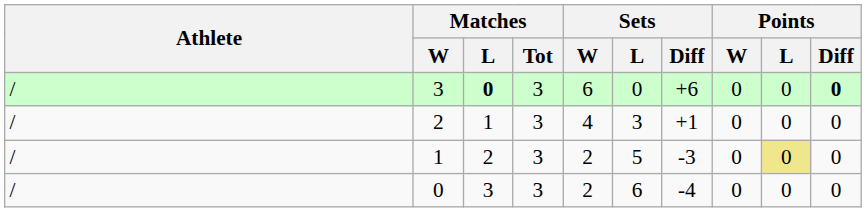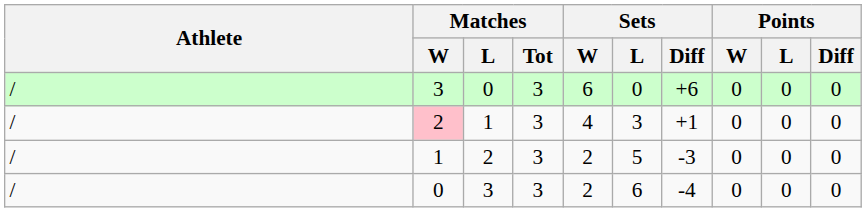(488, 88) bold -> (488, 88) normal
(836, 88) bold -> (836, 88) normal
(438, 122) no background -> (438, 122) pink background
(786, 156) khaki background -> (786, 156) no background
